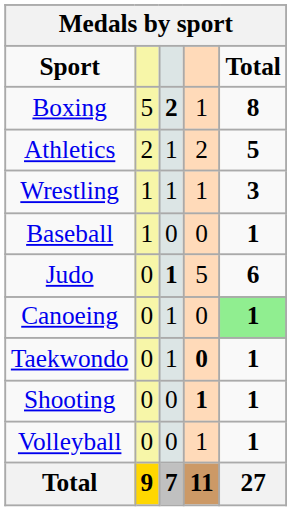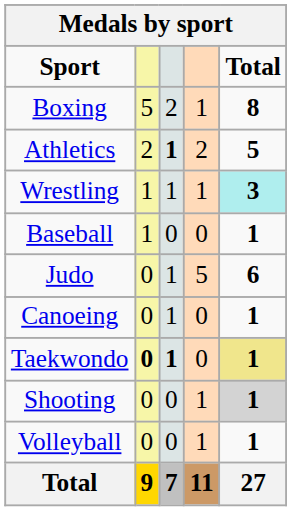(171, 108) bold -> (171, 108) normal
(171, 149) normal -> (171, 149) bold
(253, 191) no background -> (253, 191) paleturquoise background
(171, 275) bold -> (171, 275) normal
(253, 316) lightgreen background -> (253, 316) no background
(147, 358) normal -> (147, 358) bold
(171, 358) normal -> (171, 358) bold
(202, 358) bold -> (202, 358) normal
(253, 358) no background -> (253, 358) khaki background
(202, 400) bold -> (202, 400) normal
(253, 400) no background -> (253, 400) lightgrey background
